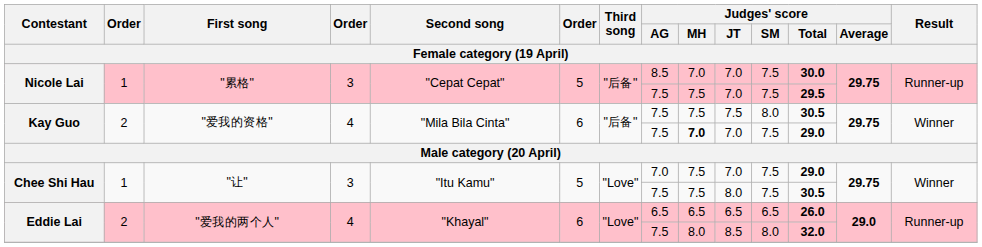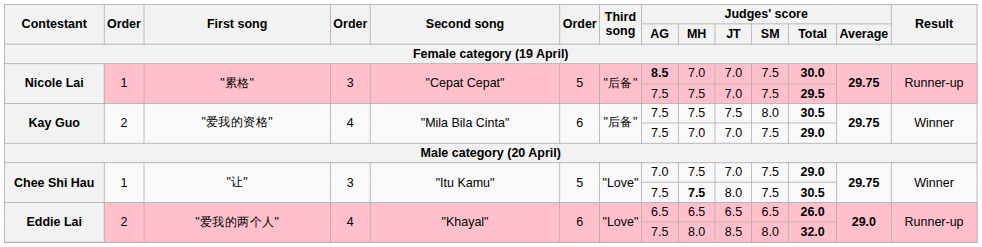(660, 73) normal -> (660, 73) bold
(697, 133) bold -> (697, 133) normal
(697, 192) normal -> (697, 192) bold
